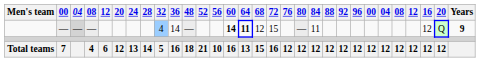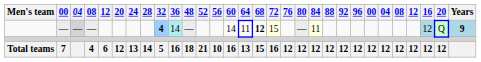(161, 29) normal -> (161, 29) bold
(175, 29) no background -> (175, 29) paleturquoise background
(231, 29) bold -> (231, 29) normal
(245, 29) bold -> (245, 29) normal
(260, 29) normal -> (260, 29) bold
(274, 29) no background -> (274, 29) lightyellow background
(315, 29) no background -> (316, 29) lightyellow background
(427, 29) no background -> (427, 29) lightblue background
(462, 29) no background -> (462, 29) lightblue background
